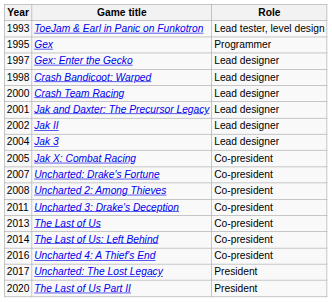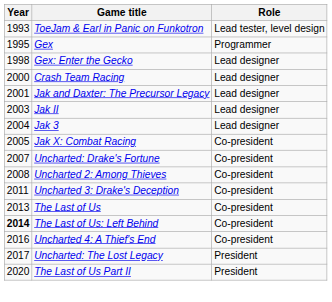(18, 61) 1997 -> (18, 61) 1998
- row: (93, 77)
(18, 126) 2002 -> (18, 110) 2003
(18, 239) normal -> (18, 223) bold
